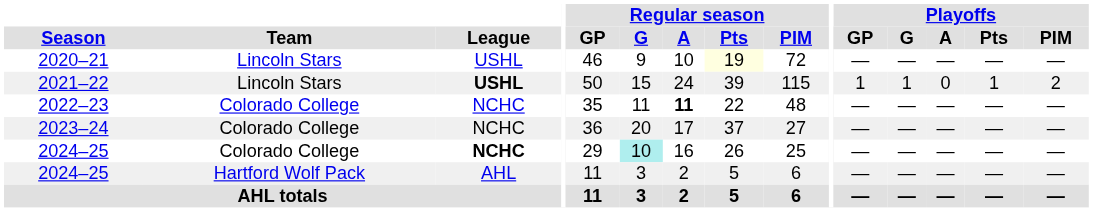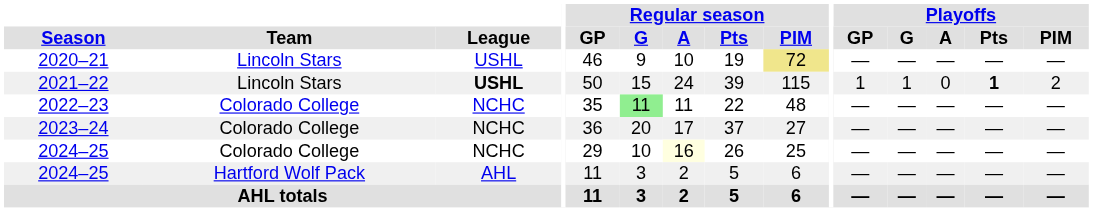(734, 60) lightyellow background -> (734, 60) no background
(796, 60) no background -> (796, 60) khaki background
(994, 83) normal -> (994, 83) bold
(641, 105) no background -> (641, 105) lightgreen background
(684, 105) bold -> (684, 105) normal
(499, 150) bold -> (499, 150) normal
(641, 150) paleturquoise background -> (641, 150) no background
(684, 150) no background -> (684, 150) lightyellow background
